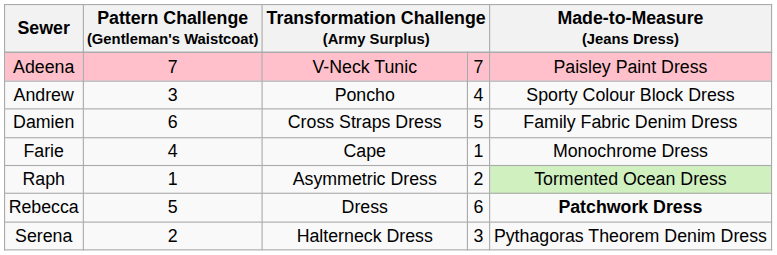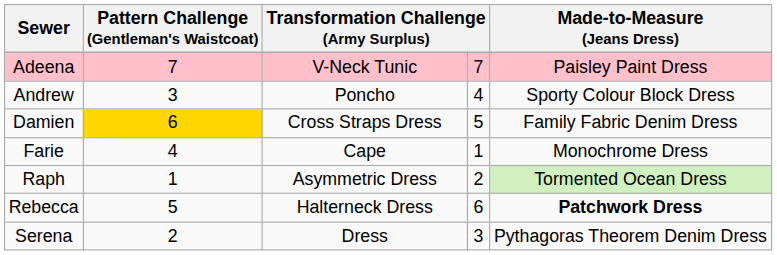(173, 123) no background -> (173, 123) gold background
(365, 207) Dress -> (365, 207) Halterneck Dress
(365, 235) Halterneck Dress -> (365, 235) Dress
